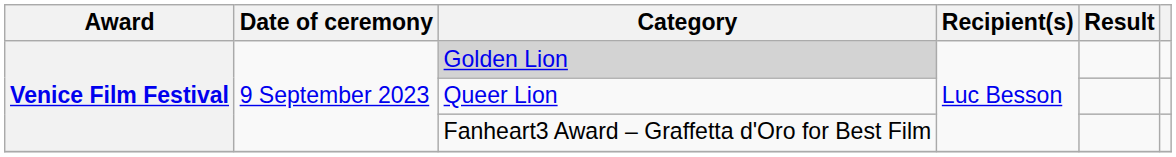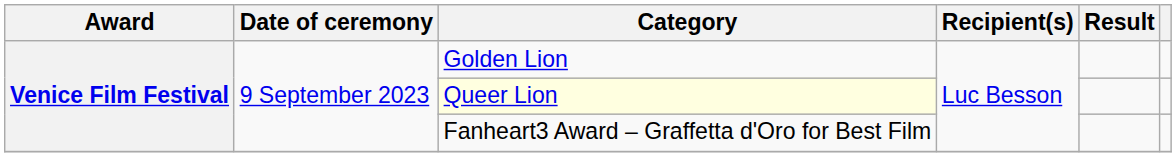(506, 59) lightgrey background -> (506, 59) no background
(501, 95) no background -> (501, 95) lightyellow background
